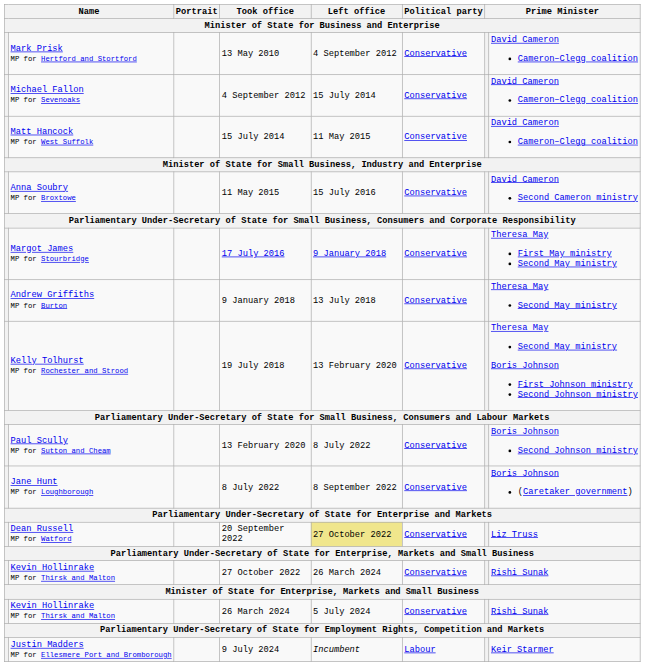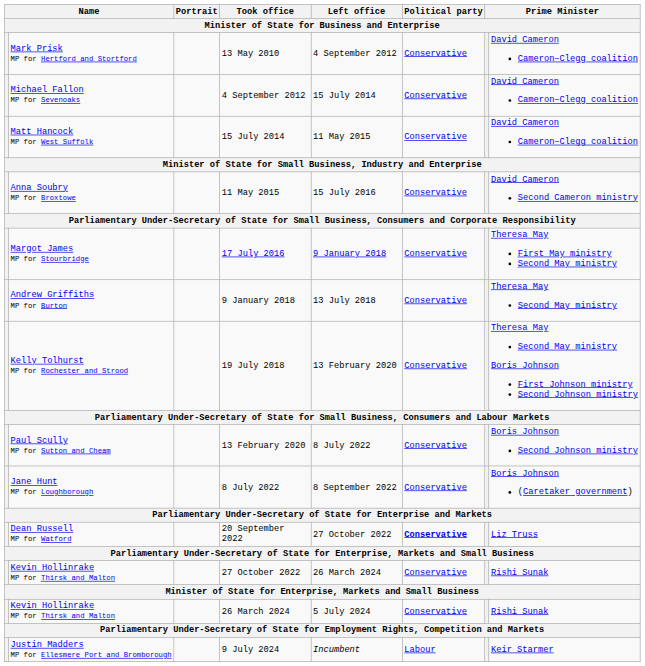(352, 534) khaki background -> (352, 534) no background
(436, 534) normal -> (436, 534) bold
